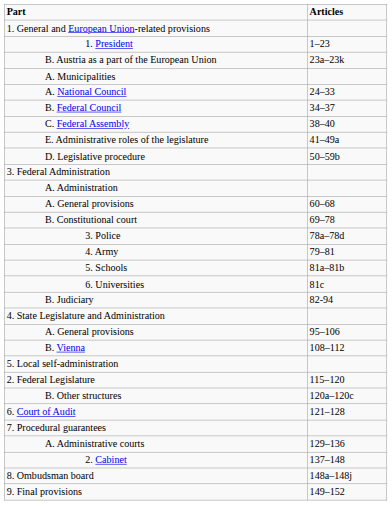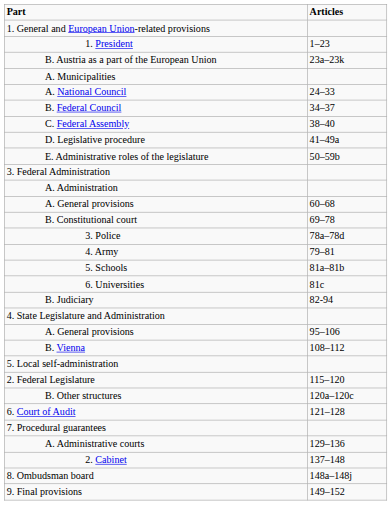(127, 140) E. Administrative roles of the legislature -> (95, 140) D. Legislative procedure
(95, 156) D. Legislative procedure -> (127, 156) E. Administrative roles of the legislature
